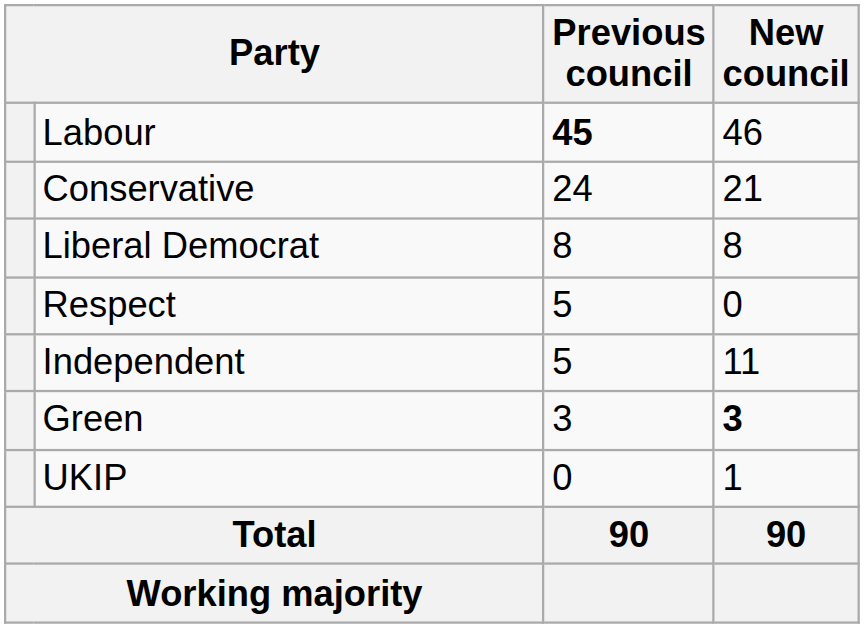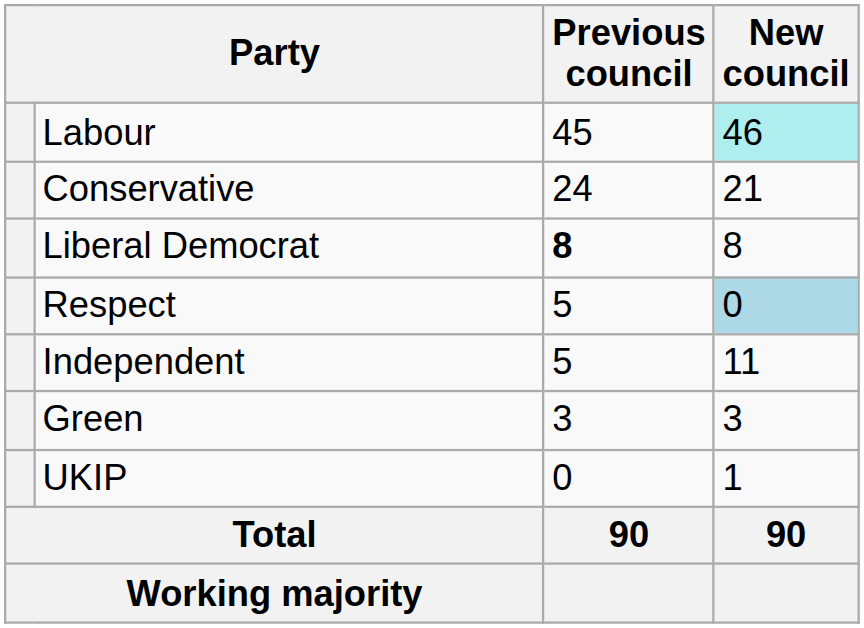(573, 131) bold -> (573, 131) normal
(743, 131) no background -> (743, 131) paleturquoise background
(562, 246) normal -> (562, 246) bold
(733, 304) no background -> (733, 304) lightblue background
(733, 419) bold -> (733, 419) normal
